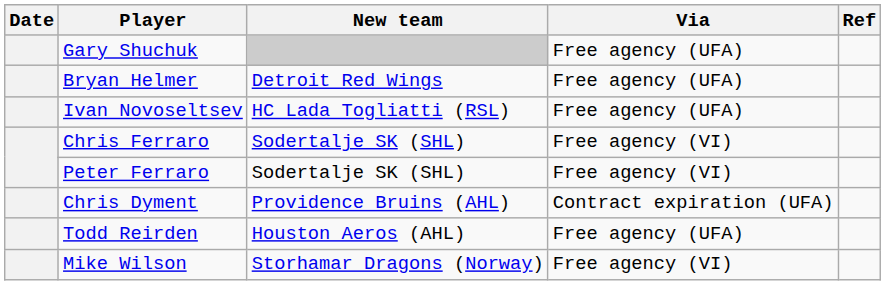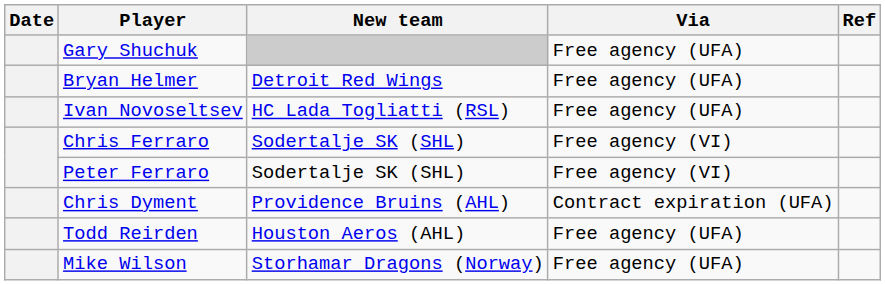(643, 264) Free agency (VI) -> (648, 264) Free agency (UFA)
